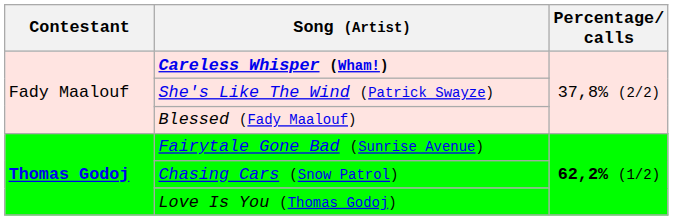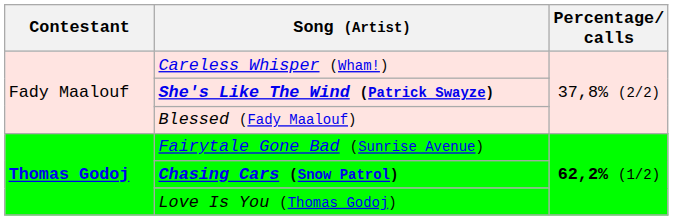(273, 65) bold -> (273, 65) normal
(326, 92) normal -> (326, 92) bold
(278, 174) normal -> (278, 174) bold
